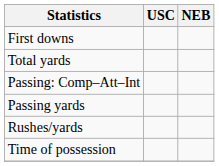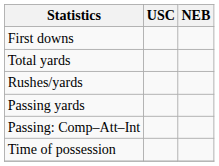rows swapped: (45, 127) <-> (74, 82)
